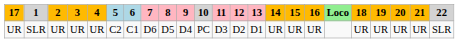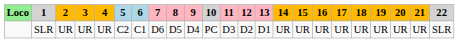columns swapped: (338, 12) <-> (14, 12)
